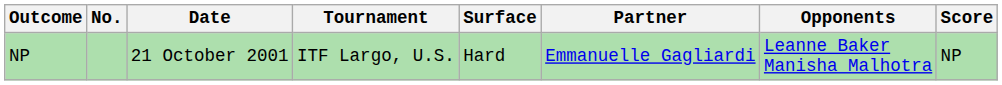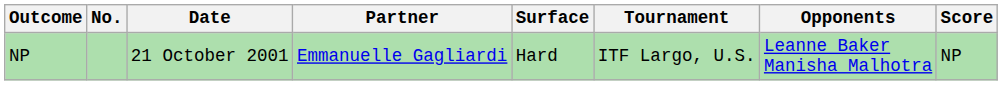columns swapped: (376, 18) <-> (650, 18)
